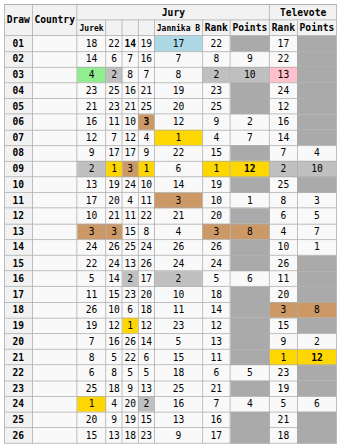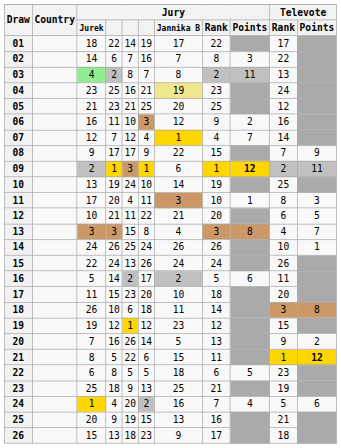(130, 44) bold -> (130, 44) normal
(178, 44) lightblue background -> (178, 44) no background
(250, 59) 9 -> (250, 59) 3
(250, 75) 10 -> (250, 75) 11
(283, 75) pink background -> (283, 75) no background
(178, 91) no background -> (178, 91) khaki background
(146, 122) bold -> (146, 122) normal
(317, 153) 4 -> (317, 153) 9
(317, 169) 10 -> (317, 169) 11
